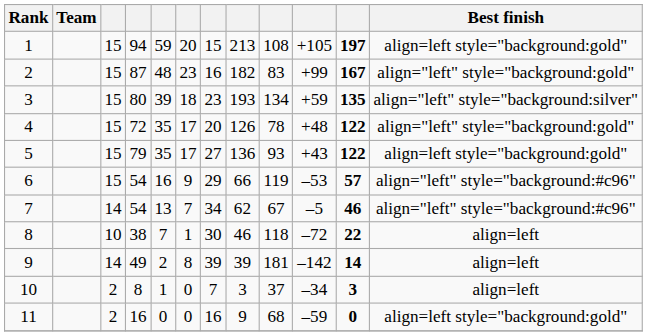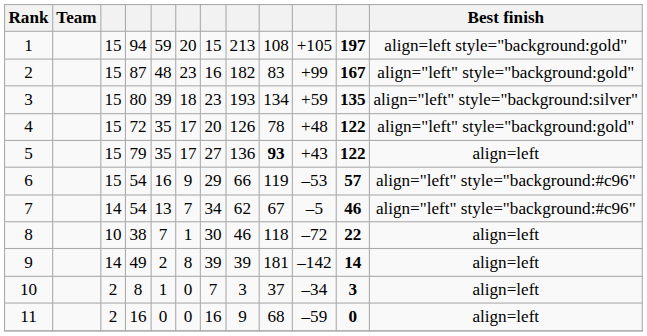(276, 153) normal -> (276, 153) bold
(506, 153) align=left style="background:gold" -> (506, 153) align=left
(506, 316) align=left style="background:gold" -> (506, 316) align=left
